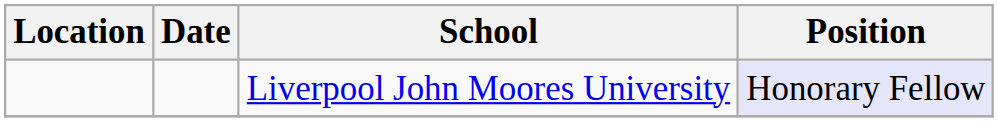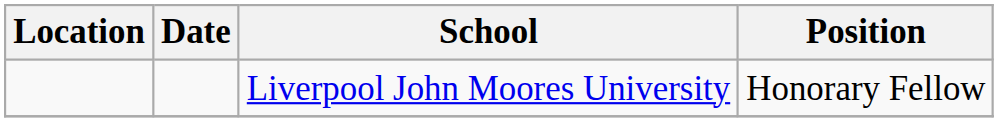(866, 87) lavender background -> (866, 87) no background
